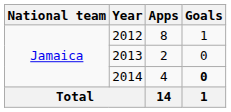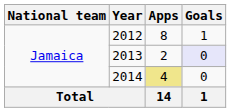(204, 56) no background -> (204, 56) lavender background
(164, 76) no background -> (164, 76) khaki background
(204, 76) bold -> (204, 76) normal
